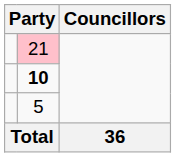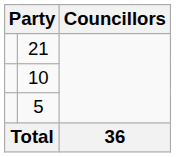(38, 48) pink background -> (38, 48) no background
(38, 78) bold -> (38, 78) normal
